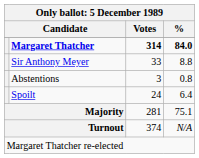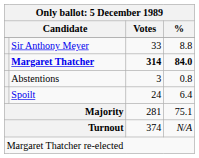rows swapped: (53, 46) <-> (50, 62)
